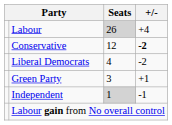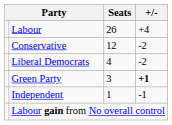(111, 29) lightgrey background -> (111, 29) no background
(142, 45) bold -> (142, 45) normal
(144, 78) normal -> (144, 78) bold
(109, 95) lightgrey background -> (109, 95) no background
